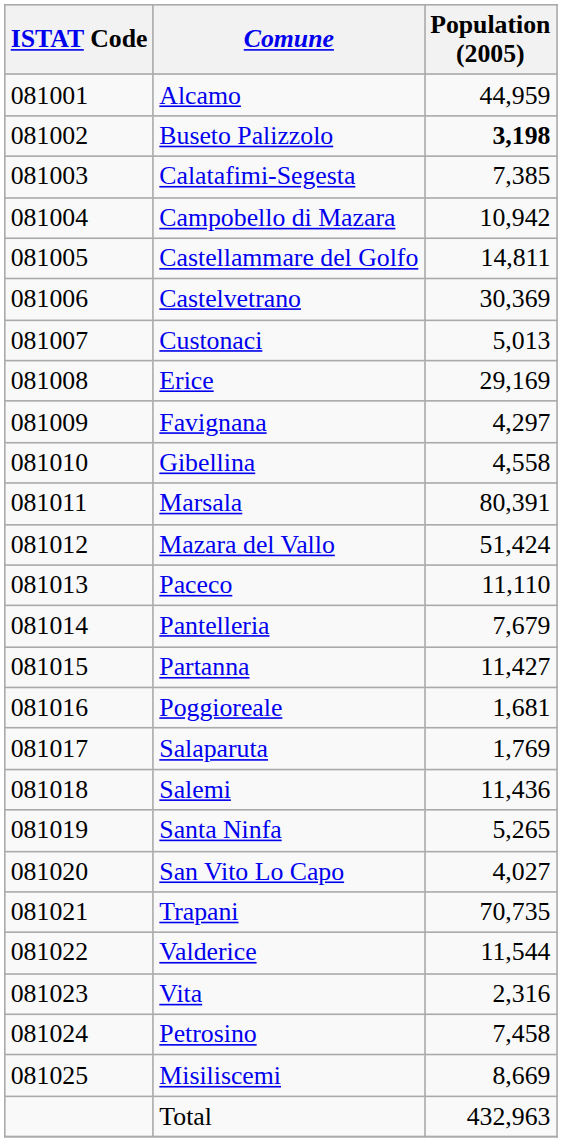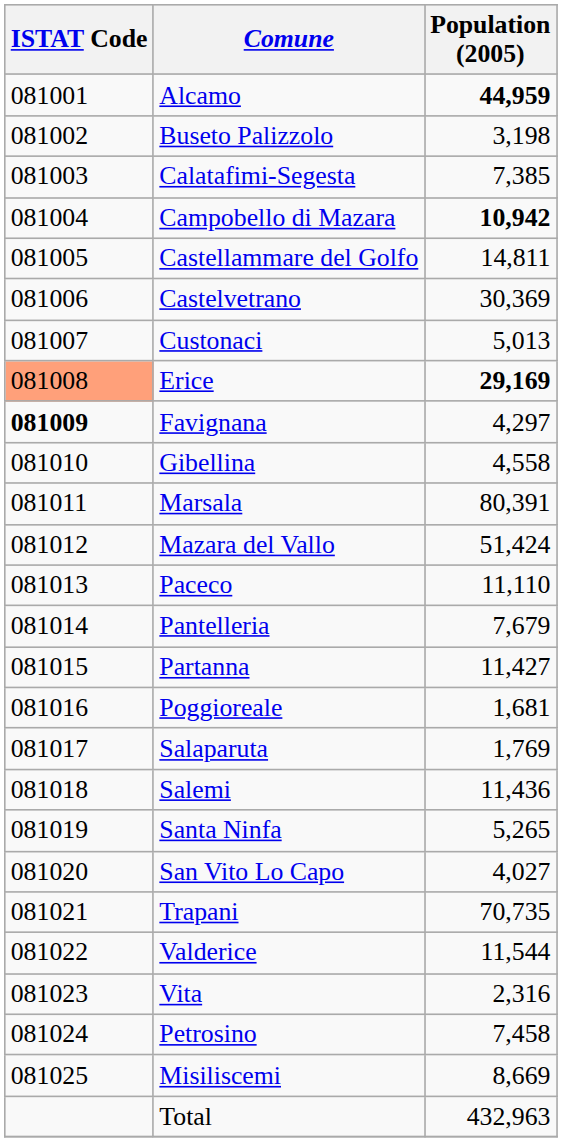(515, 94) normal -> (515, 94) bold
(521, 135) bold -> (521, 135) normal
(515, 217) normal -> (515, 217) bold
(49, 380) no background -> (49, 380) lightsalmon background
(515, 380) normal -> (515, 380) bold
(49, 421) normal -> (49, 421) bold
